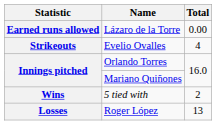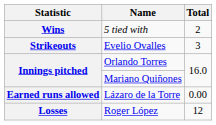rows swapped: (126, 95) <-> (142, 29)
(198, 45) 4 -> (198, 45) 3
(198, 111) 13 -> (198, 111) 12
